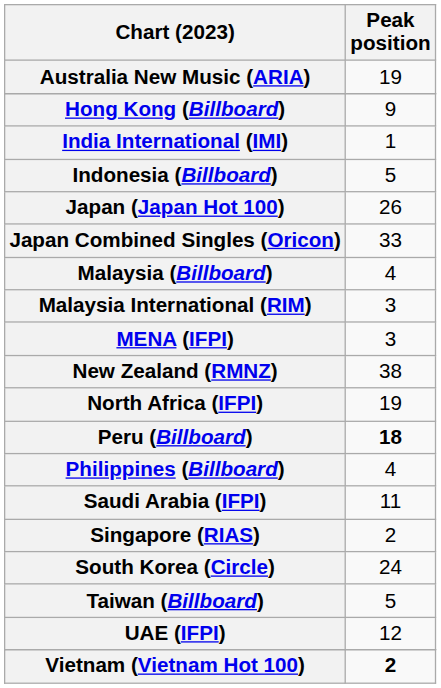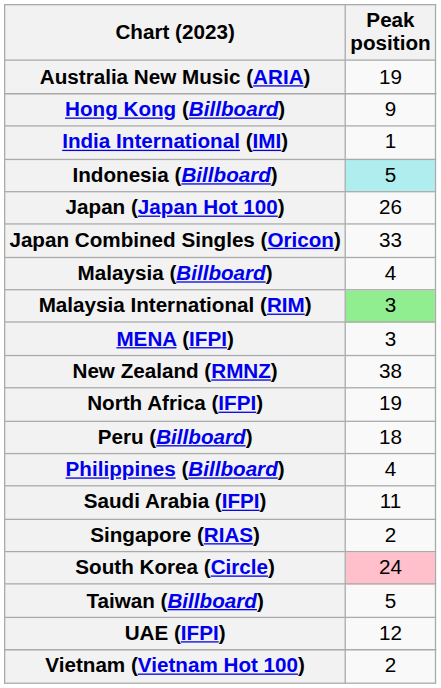(390, 175) no background -> (390, 175) paleturquoise background
(390, 305) no background -> (390, 305) lightgreen background
(390, 436) bold -> (390, 436) normal
(390, 567) no background -> (390, 567) pink background
(390, 666) bold -> (390, 666) normal
